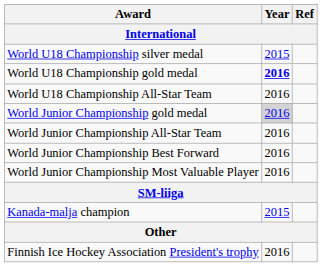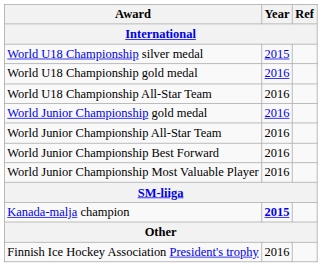(277, 73) bold -> (277, 73) normal
(277, 113) lightgrey background -> (277, 113) no background
(277, 212) normal -> (277, 212) bold
